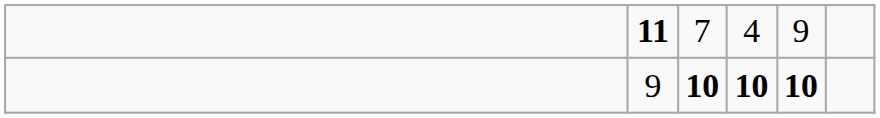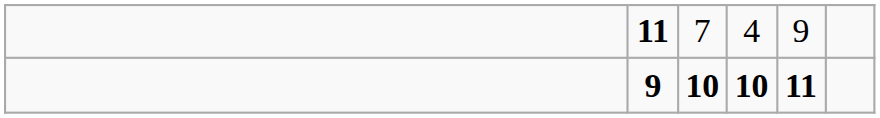(653, 84) normal -> (653, 84) bold
(801, 84) 10 -> (801, 84) 11
